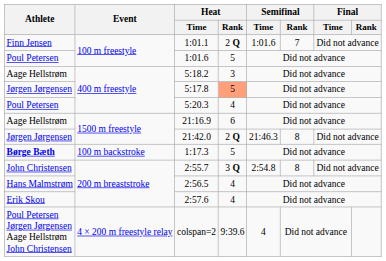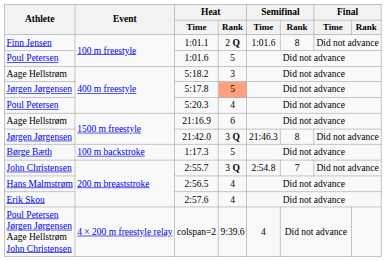(297, 43) 7 -> (297, 43) 8
(233, 137) 2 Q -> (233, 137) 3 Q
(31, 152) bold -> (29, 152) normal
(297, 168) 8 -> (297, 168) 7
